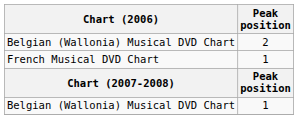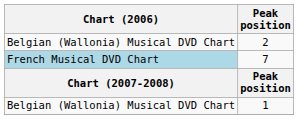(83, 59) no background -> (83, 59) lightblue background
(266, 59) 1 -> (266, 59) 7
